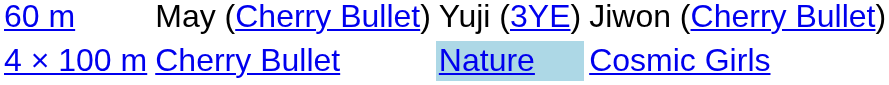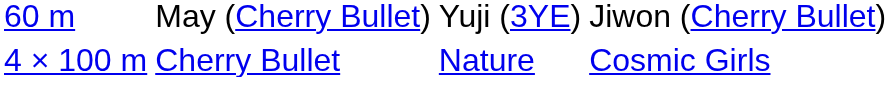(487, 60) lightblue background -> (487, 60) no background
